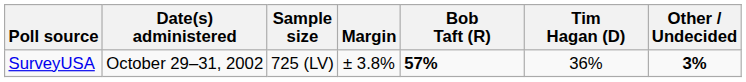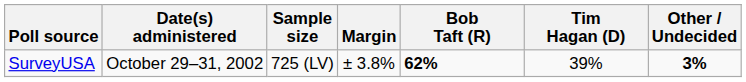(421, 63) 57% -> (421, 63) 62%
(586, 63) 36% -> (586, 63) 39%
